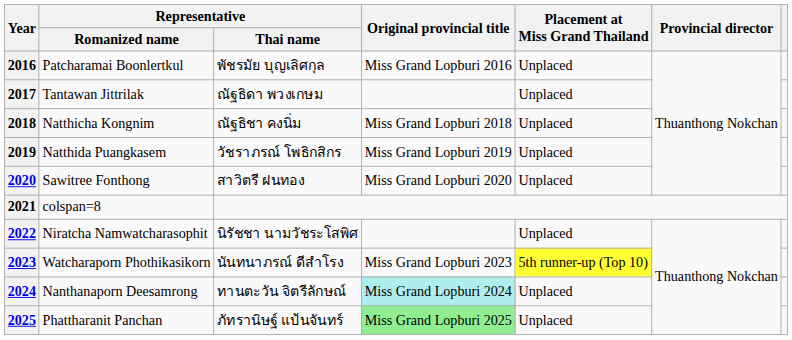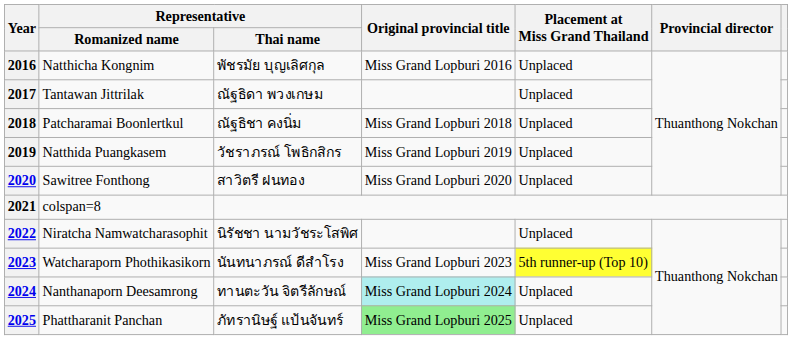(113, 65) Patcharamai Boonlertkul -> (98, 65) Natthicha Kongnim
(98, 123) Natthicha Kongnim -> (113, 123) Patcharamai Boonlertkul
